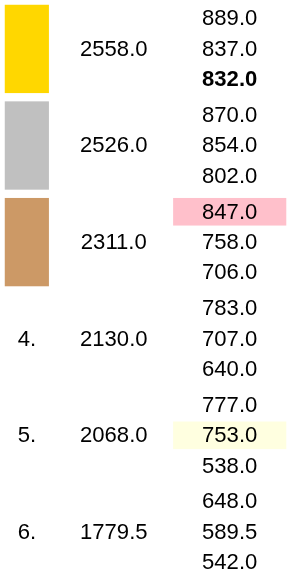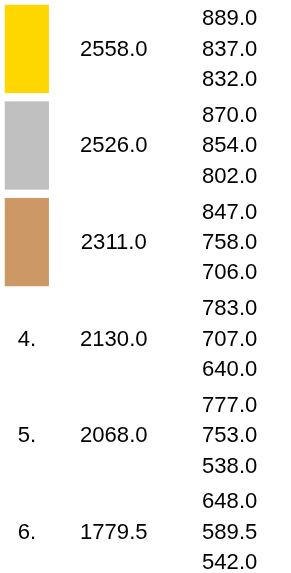(230, 79) bold -> (230, 79) normal
(230, 211) pink background -> (230, 211) no background
(230, 435) lightyellow background -> (230, 435) no background
